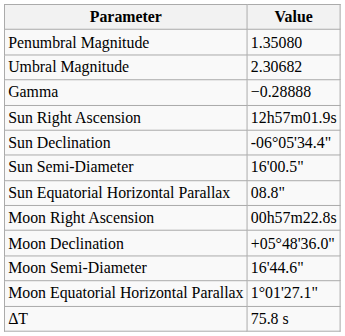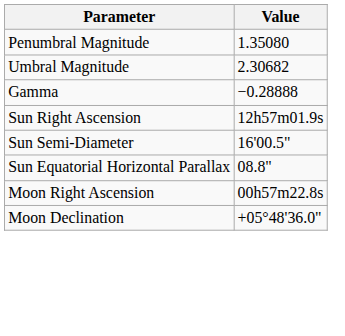- row: (59, 142)
- row: (77, 268)
- row: (126, 293)
- row: (18, 318)
